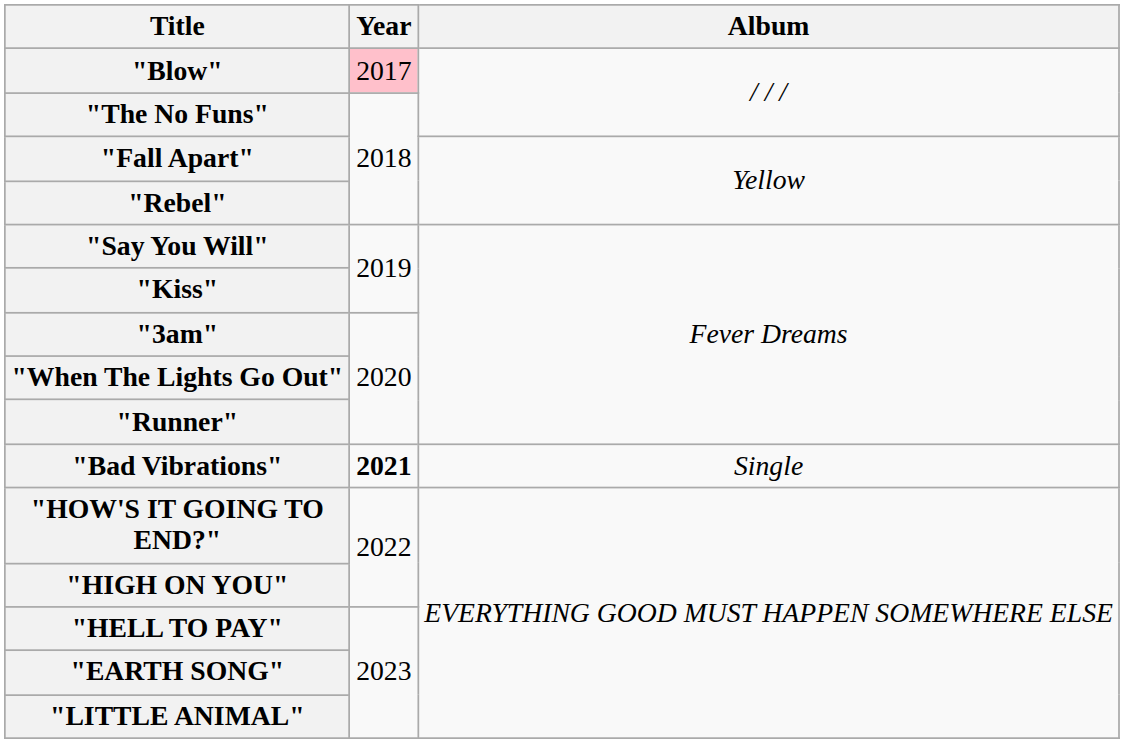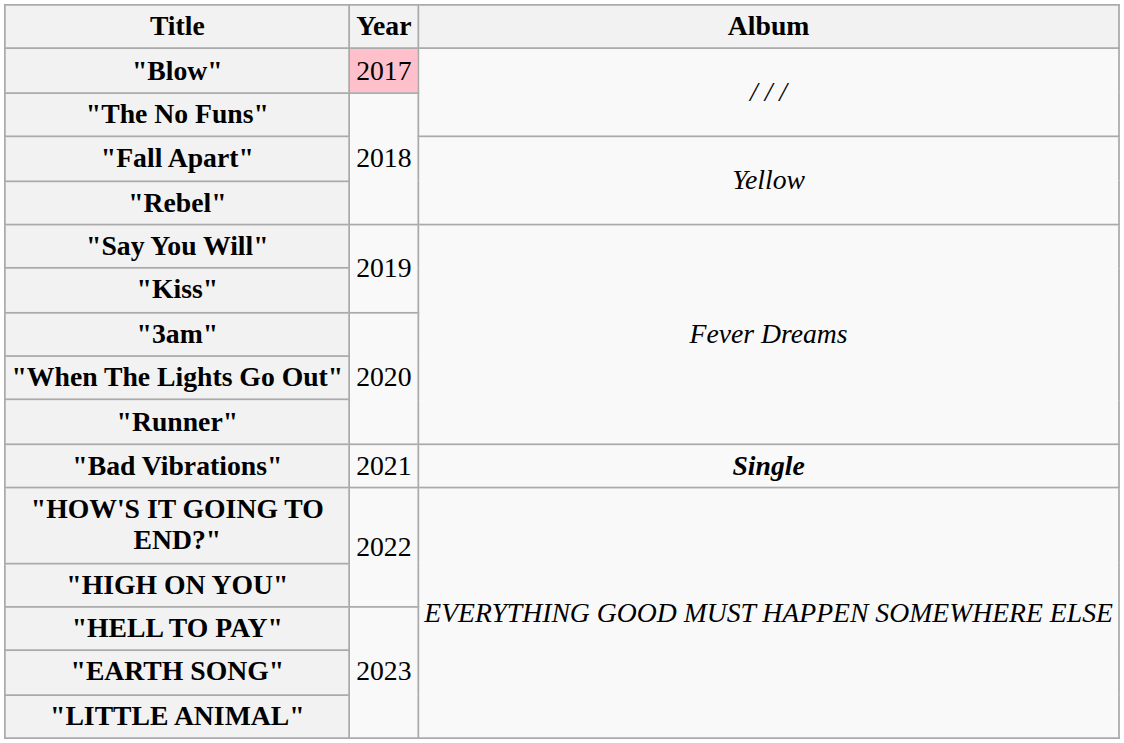(384, 465) bold -> (384, 465) normal
(769, 465) normal -> (769, 465) bold
